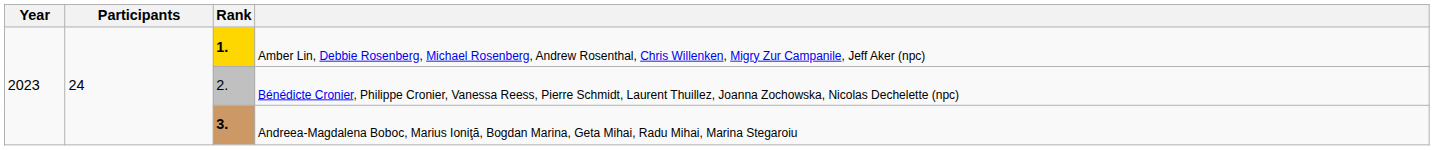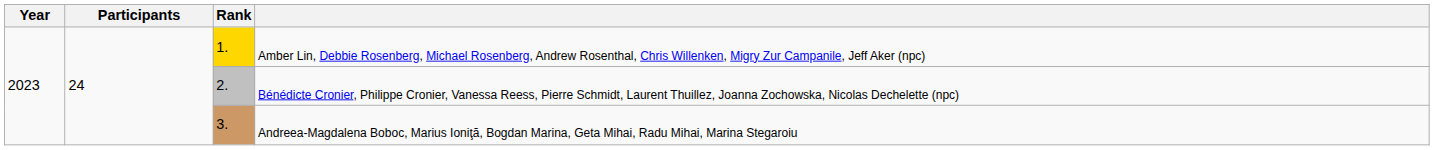(222, 46) bold -> (222, 46) normal
(222, 124) bold -> (222, 124) normal
